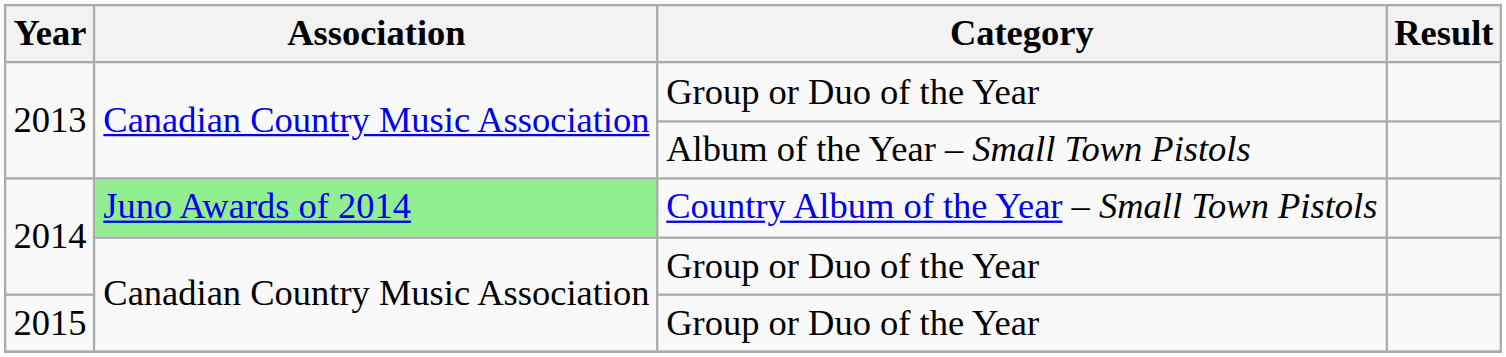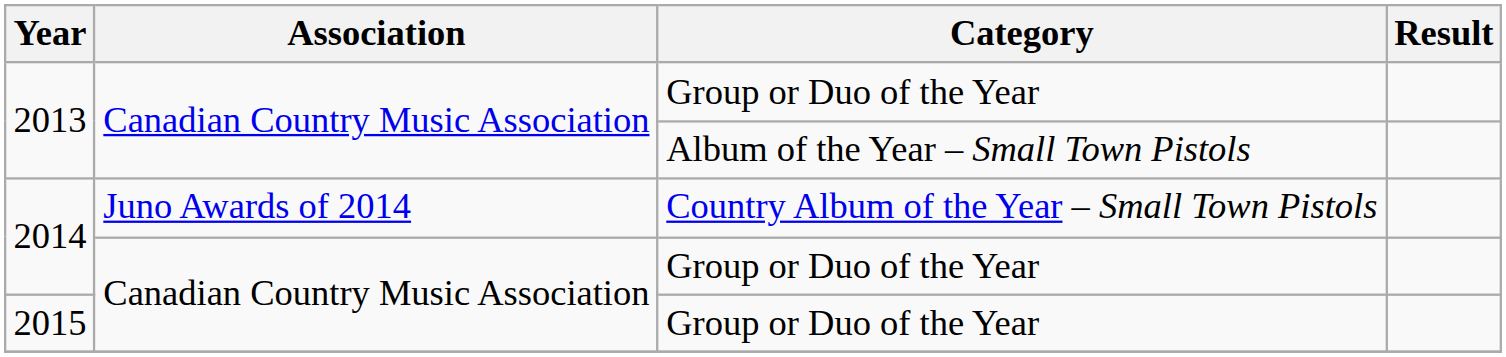(257, 206) lightgreen background -> (257, 206) no background
